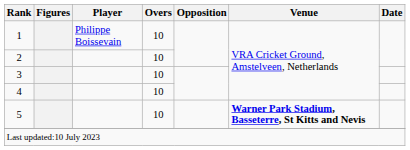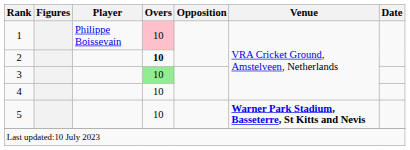(158, 35) no background -> (158, 35) pink background
(158, 58) normal -> (158, 58) bold
(158, 74) no background -> (158, 74) lightgreen background
